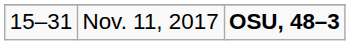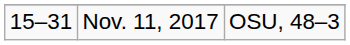(284, 22) bold -> (284, 22) normal
